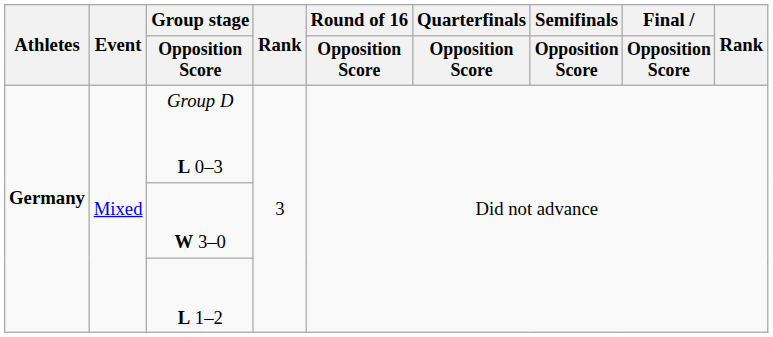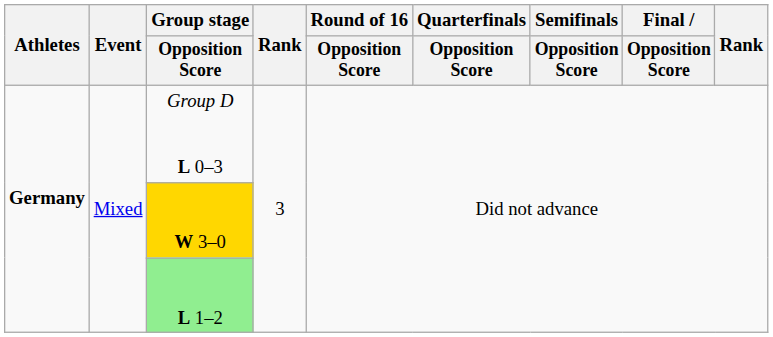(200, 242) no background -> (200, 242) gold background
(200, 317) no background -> (200, 317) lightgreen background
